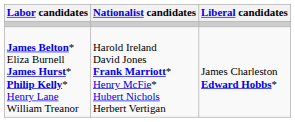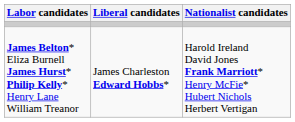columns swapped: (145, 13) <-> (244, 13)
